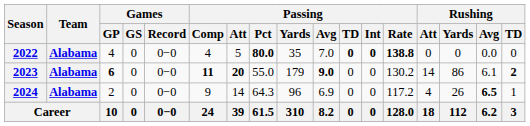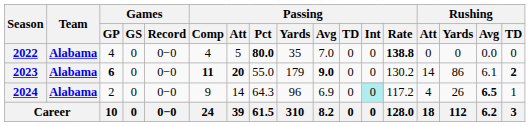(351, 53) bold -> (351, 53) normal
(373, 53) bold -> (373, 53) normal
(373, 92) no background -> (373, 92) paleturquoise background
